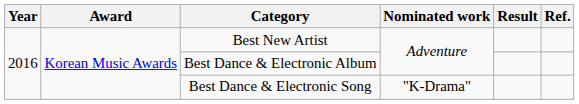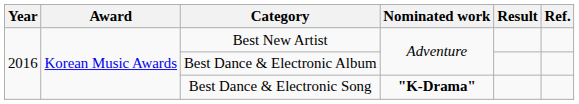(437, 87) normal -> (437, 87) bold
